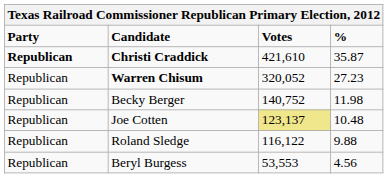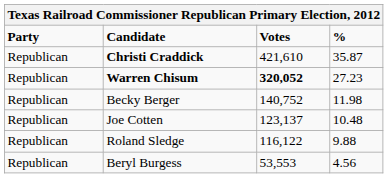(40, 57) bold -> (38, 57) normal
(283, 78) normal -> (281, 78) bold
(283, 120) khaki background -> (281, 120) no background
